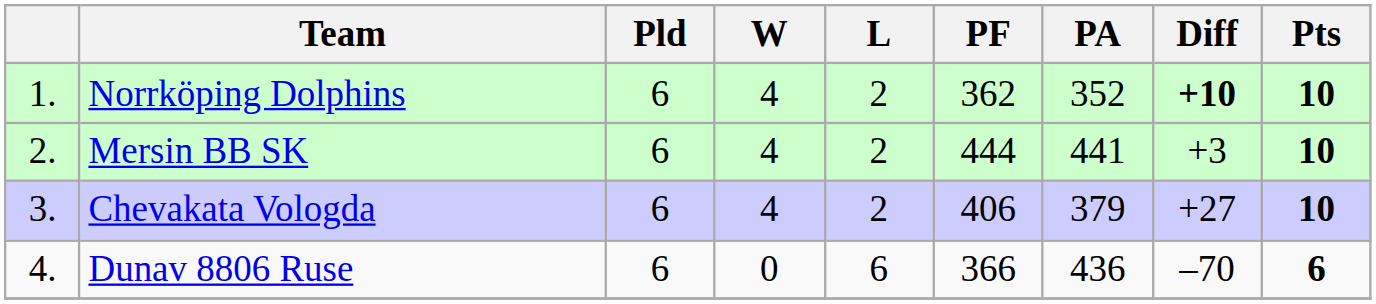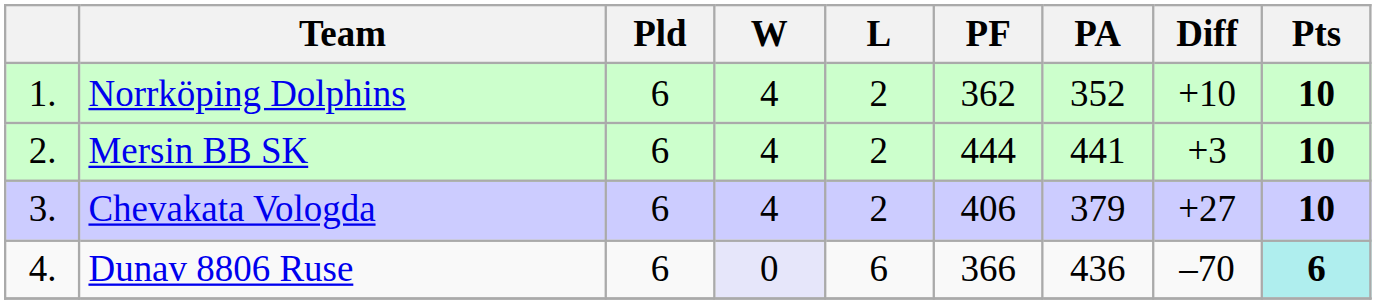(1207, 92) bold -> (1207, 92) normal
(769, 268) no background -> (769, 268) lavender background
(1317, 268) no background -> (1317, 268) paleturquoise background
